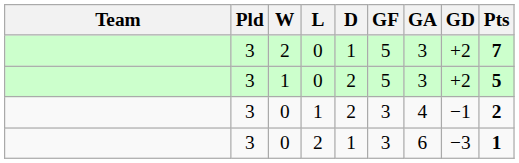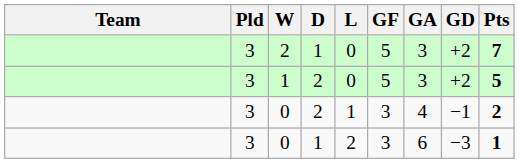columns swapped: (351, 19) <-> (318, 19)
